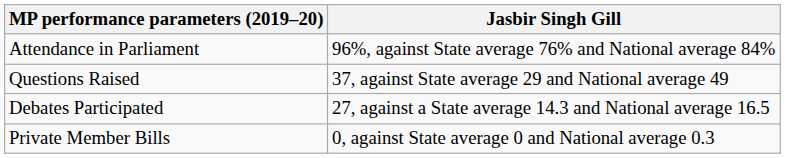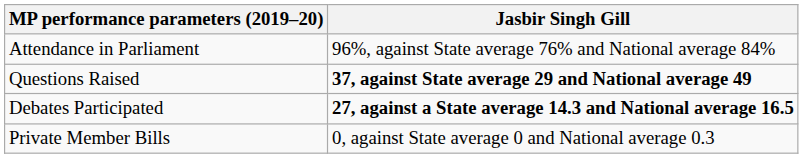(530, 78) normal -> (542, 78) bold
(551, 108) normal -> (563, 108) bold
